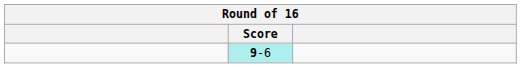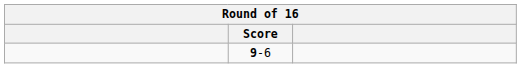(260, 53) paleturquoise background -> (260, 53) no background
